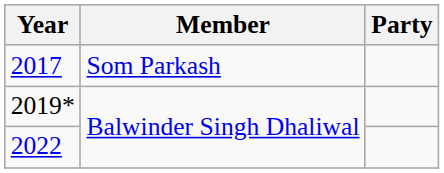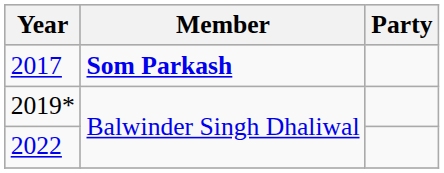(154, 65) normal -> (159, 65) bold
